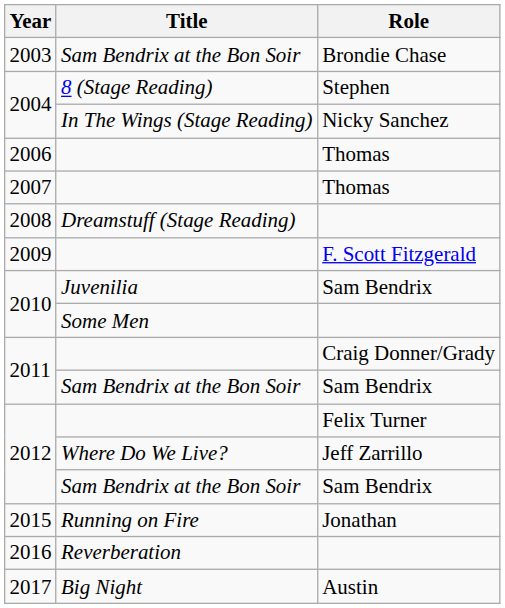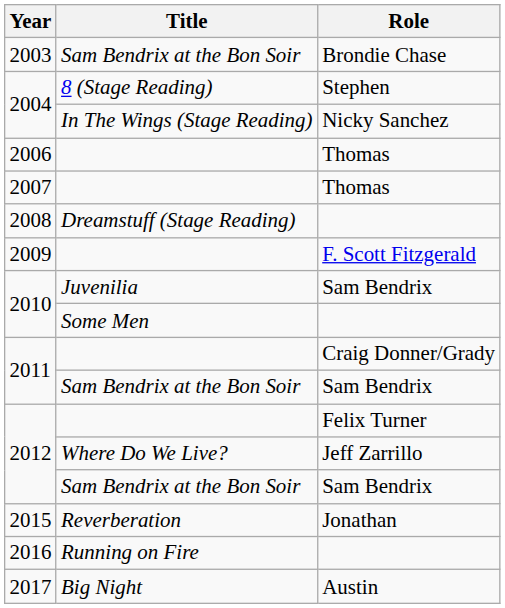(130, 519) Running on Fire -> (121, 519) Reverberation
(121, 552) Reverberation -> (130, 552) Running on Fire
